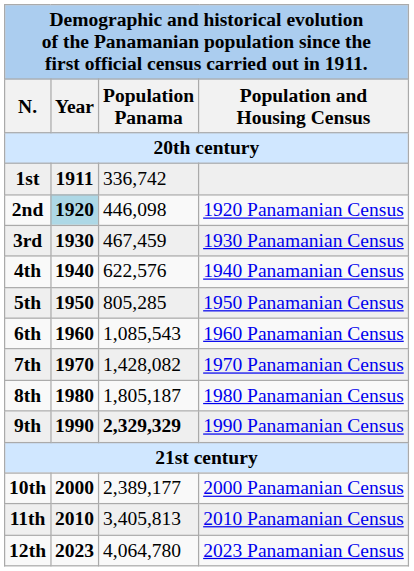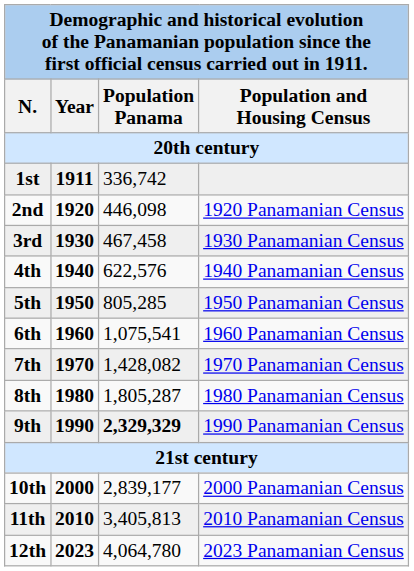(75, 209) lightblue background -> (75, 209) no background
(135, 240) 467,459 -> (135, 240) 467,458
(142, 333) 1,085,543 -> (142, 333) 1,075,541
(142, 395) 1,805,187 -> (142, 395) 1,805,287
(142, 488) 2,389,177 -> (142, 488) 2,839,177
